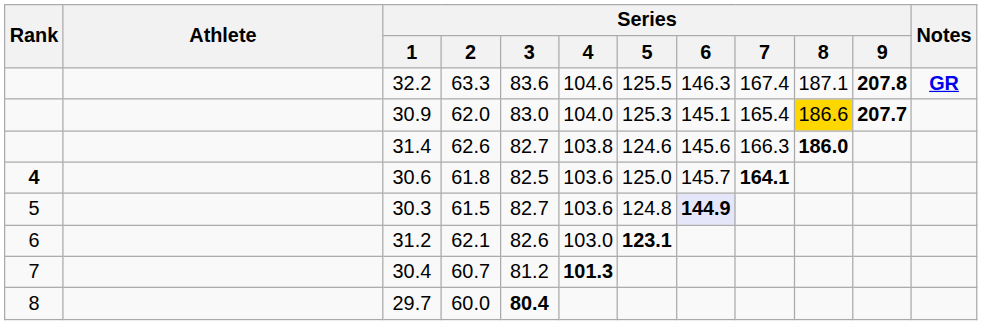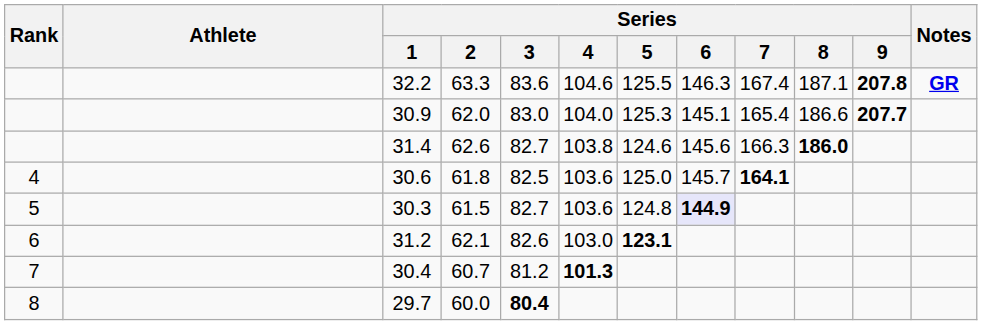(823, 114) gold background -> (823, 114) no background
(34, 177) bold -> (34, 177) normal
